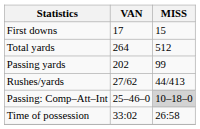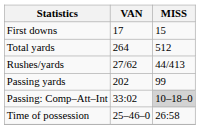rows swapped: (35, 81) <-> (36, 64)
(131, 98) 25–46–0 -> (125, 98) 33:02
(125, 115) 33:02 -> (131, 115) 25–46–0
